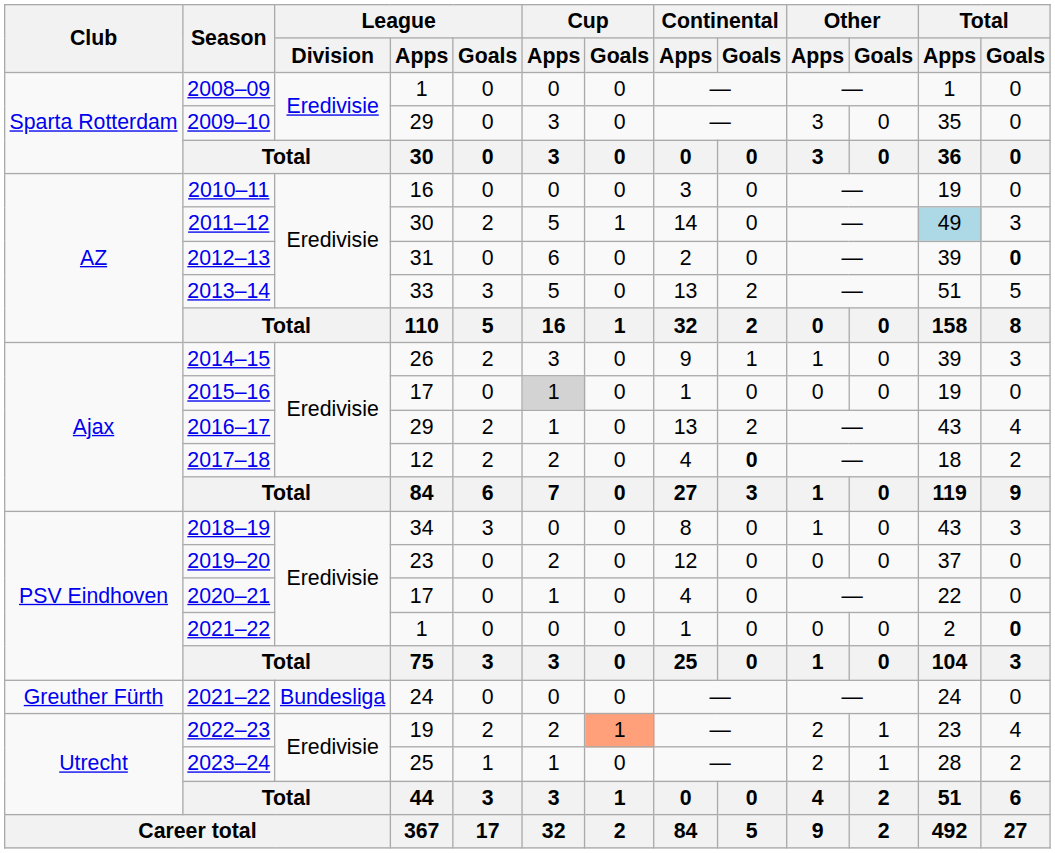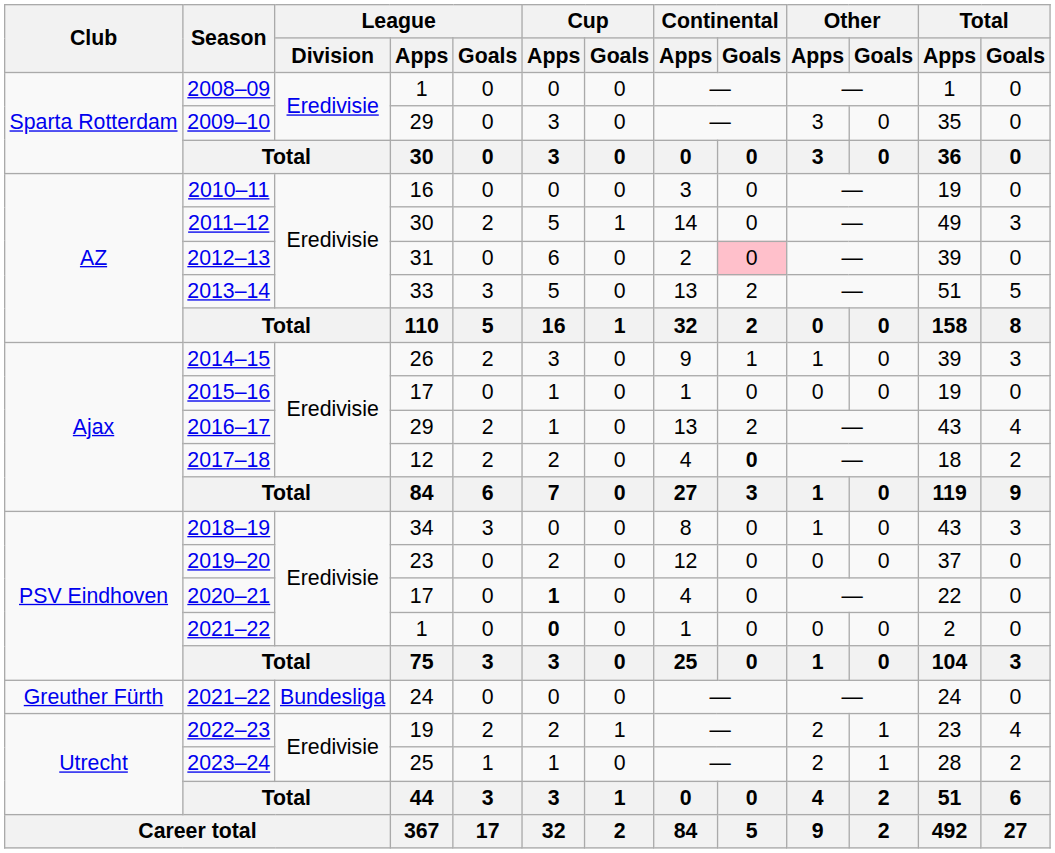(950, 223) lightblue background -> (950, 223) no background
(752, 257) no background -> (752, 257) pink background
(1016, 257) bold -> (1016, 257) normal
(554, 392) lightgrey background -> (554, 392) no background
(554, 595) normal -> (554, 595) bold
(554, 628) normal -> (554, 628) bold
(1016, 628) bold -> (1016, 628) normal
(620, 730) lightsalmon background -> (620, 730) no background
